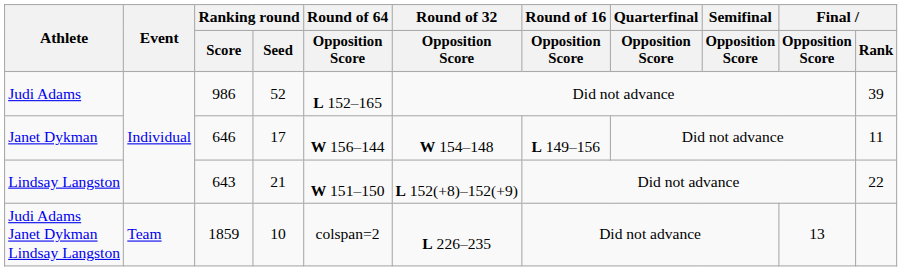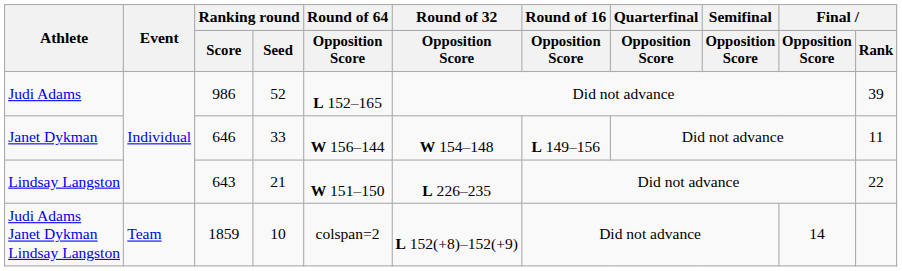(278, 138) 17 -> (278, 138) 33
(457, 191) L 152(+8)–152(+9) -> (457, 191) L 226–235
(457, 244) L 226–235 -> (457, 244) L 152(+8)–152(+9)
(817, 235) 13 -> (817, 235) 14
